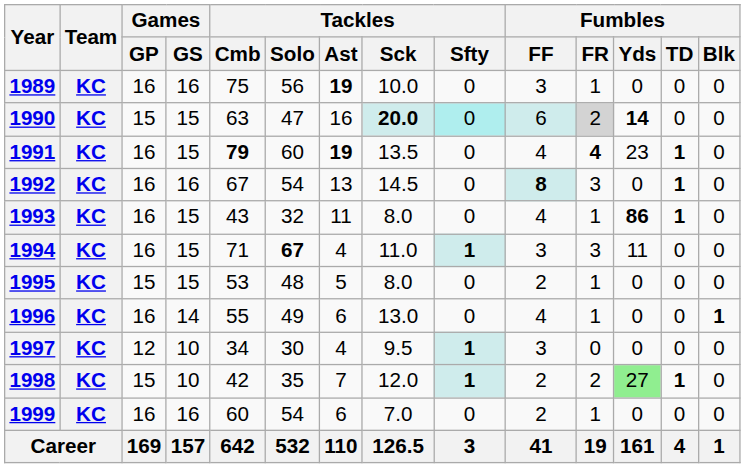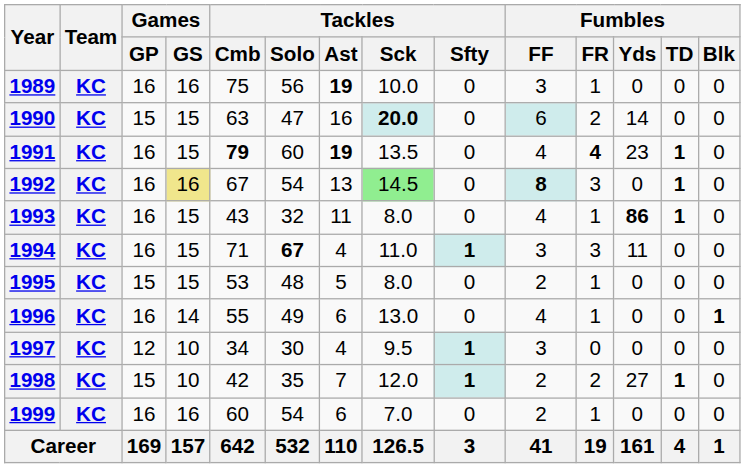(469, 119) paleturquoise background -> (469, 119) no background
(595, 119) lightgrey background -> (595, 119) no background
(637, 119) bold -> (637, 119) normal
(188, 184) no background -> (188, 184) khaki background
(398, 184) no background -> (398, 184) lightgreen background
(637, 380) lightgreen background -> (637, 380) no background
